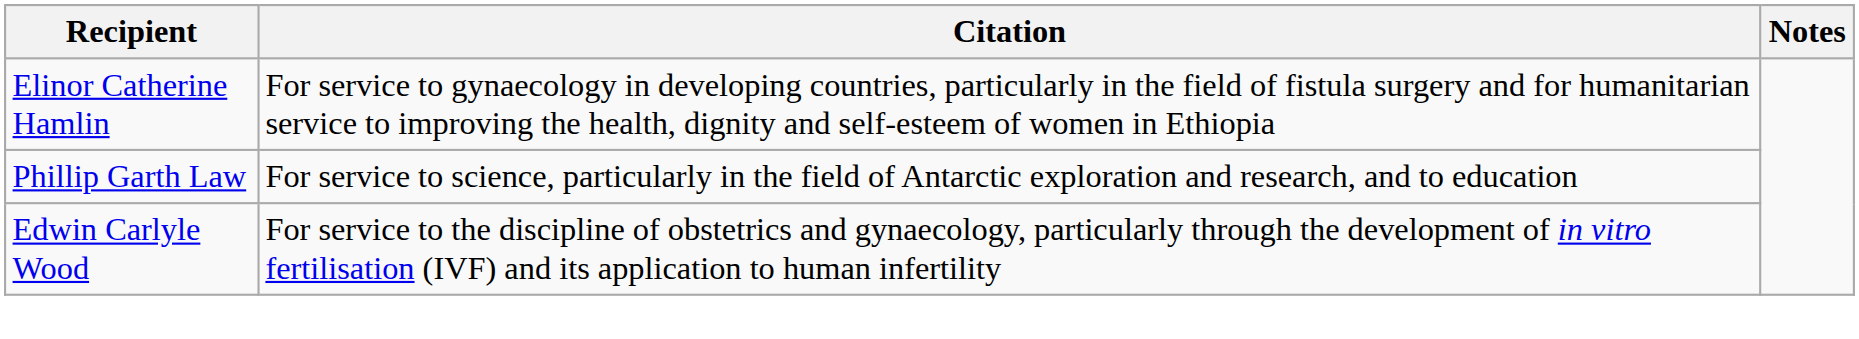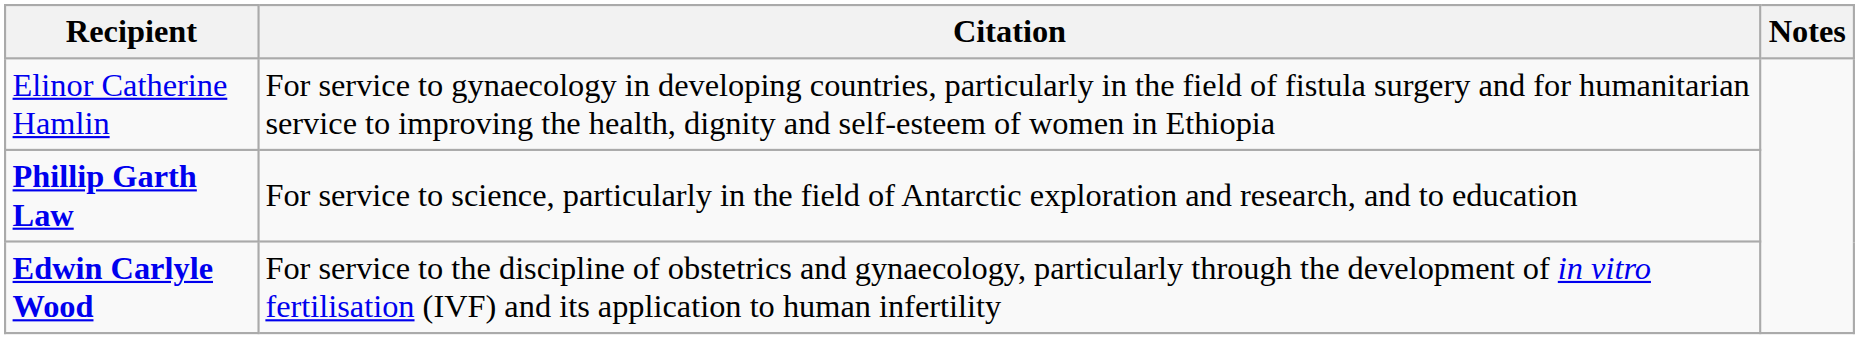(129, 176) normal -> (105, 195) bold
(106, 249) normal -> (113, 287) bold
